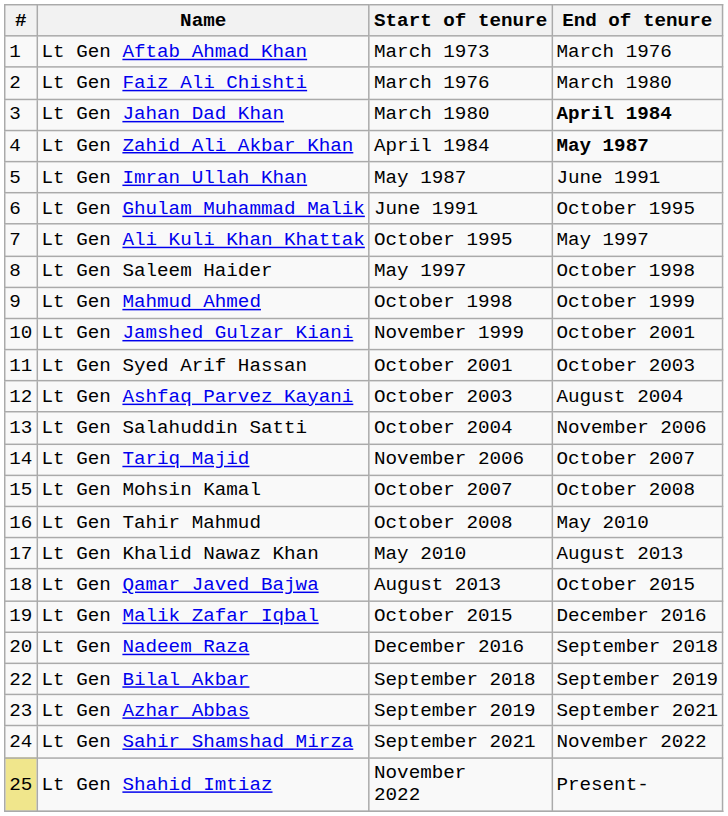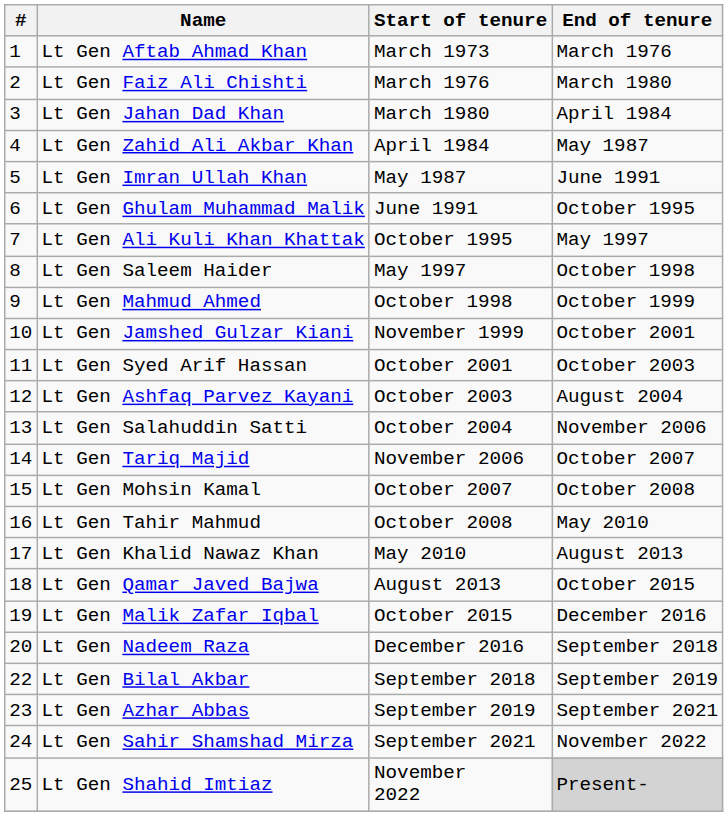(614, 114) bold -> (614, 114) normal
(603, 146) bold -> (603, 146) normal
(21, 784) khaki background -> (21, 784) no background
(603, 784) no background -> (603, 784) lightgrey background
